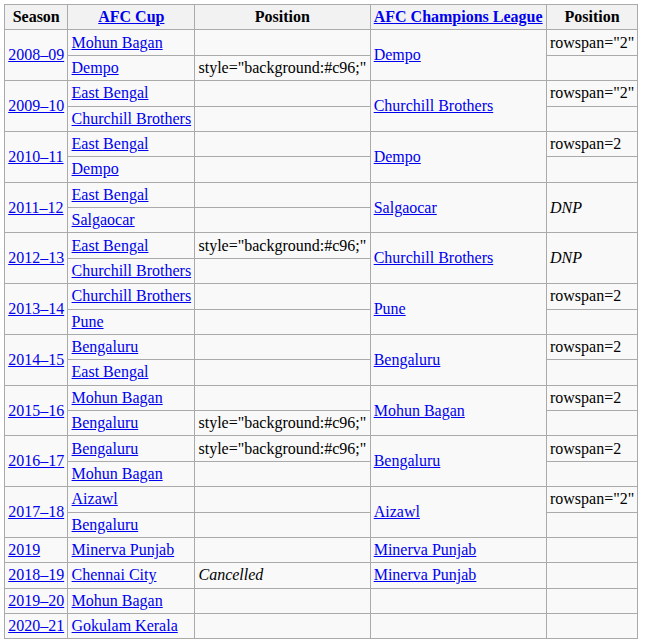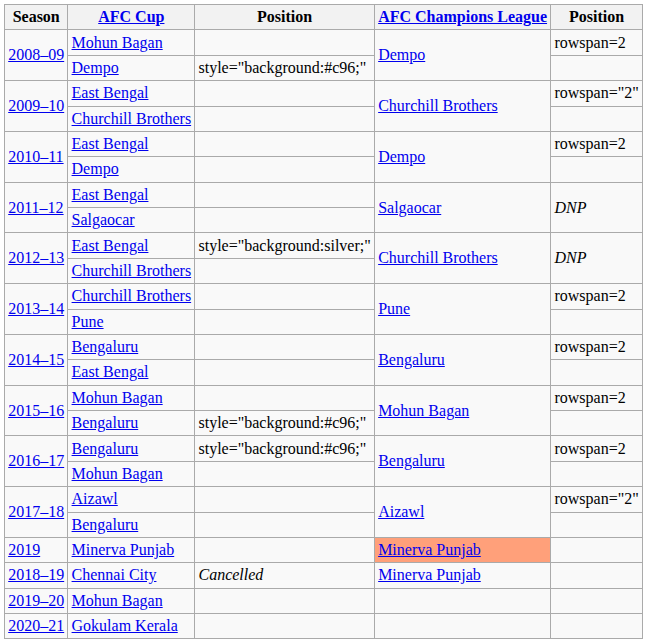(592, 42) rowspan="2" -> (590, 42) rowspan=2
(282, 245) style="background:#c96;" -> (285, 245) style="background:silver;"
(425, 550) no background -> (429, 550) lightsalmon background
